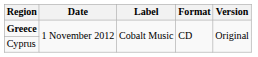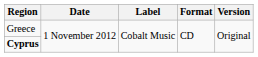(22, 28) bold -> (21, 28) normal
(21, 44) normal -> (23, 44) bold
